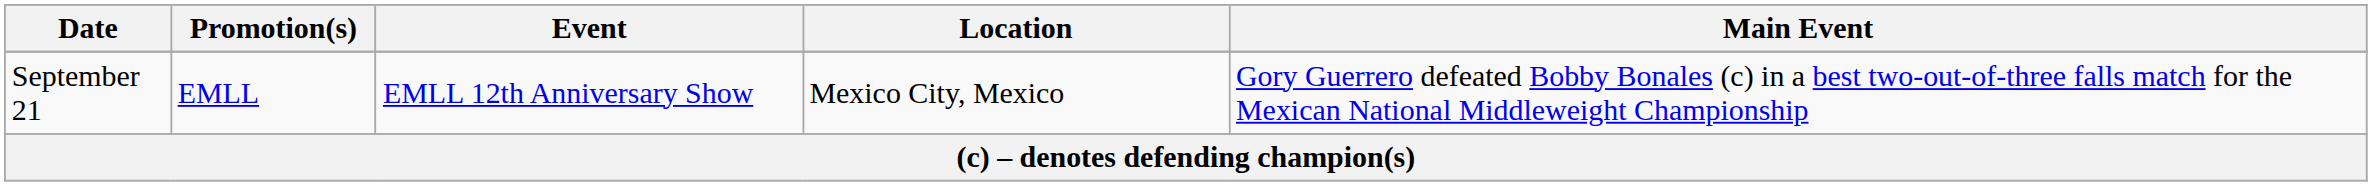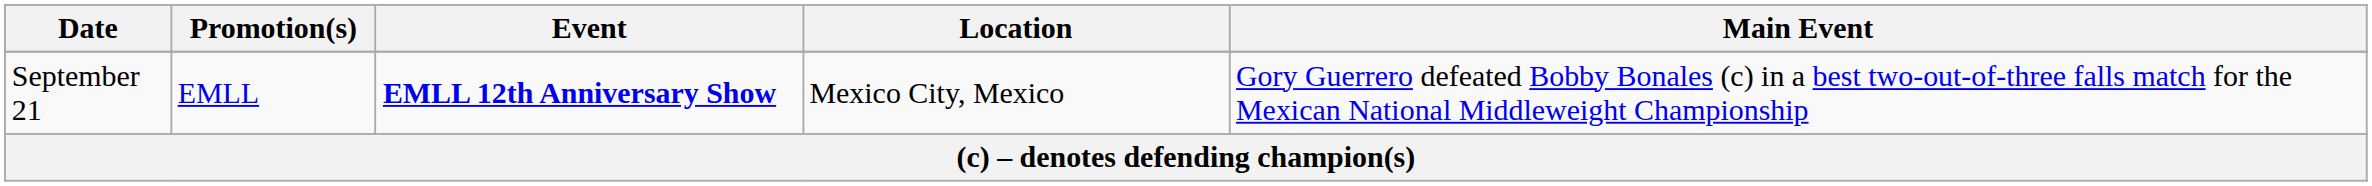(568, 92) normal -> (579, 92) bold
